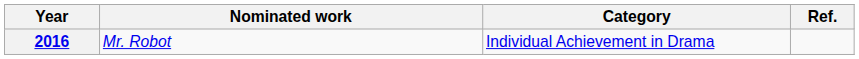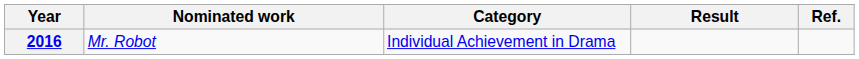+ column: (715, 16)
